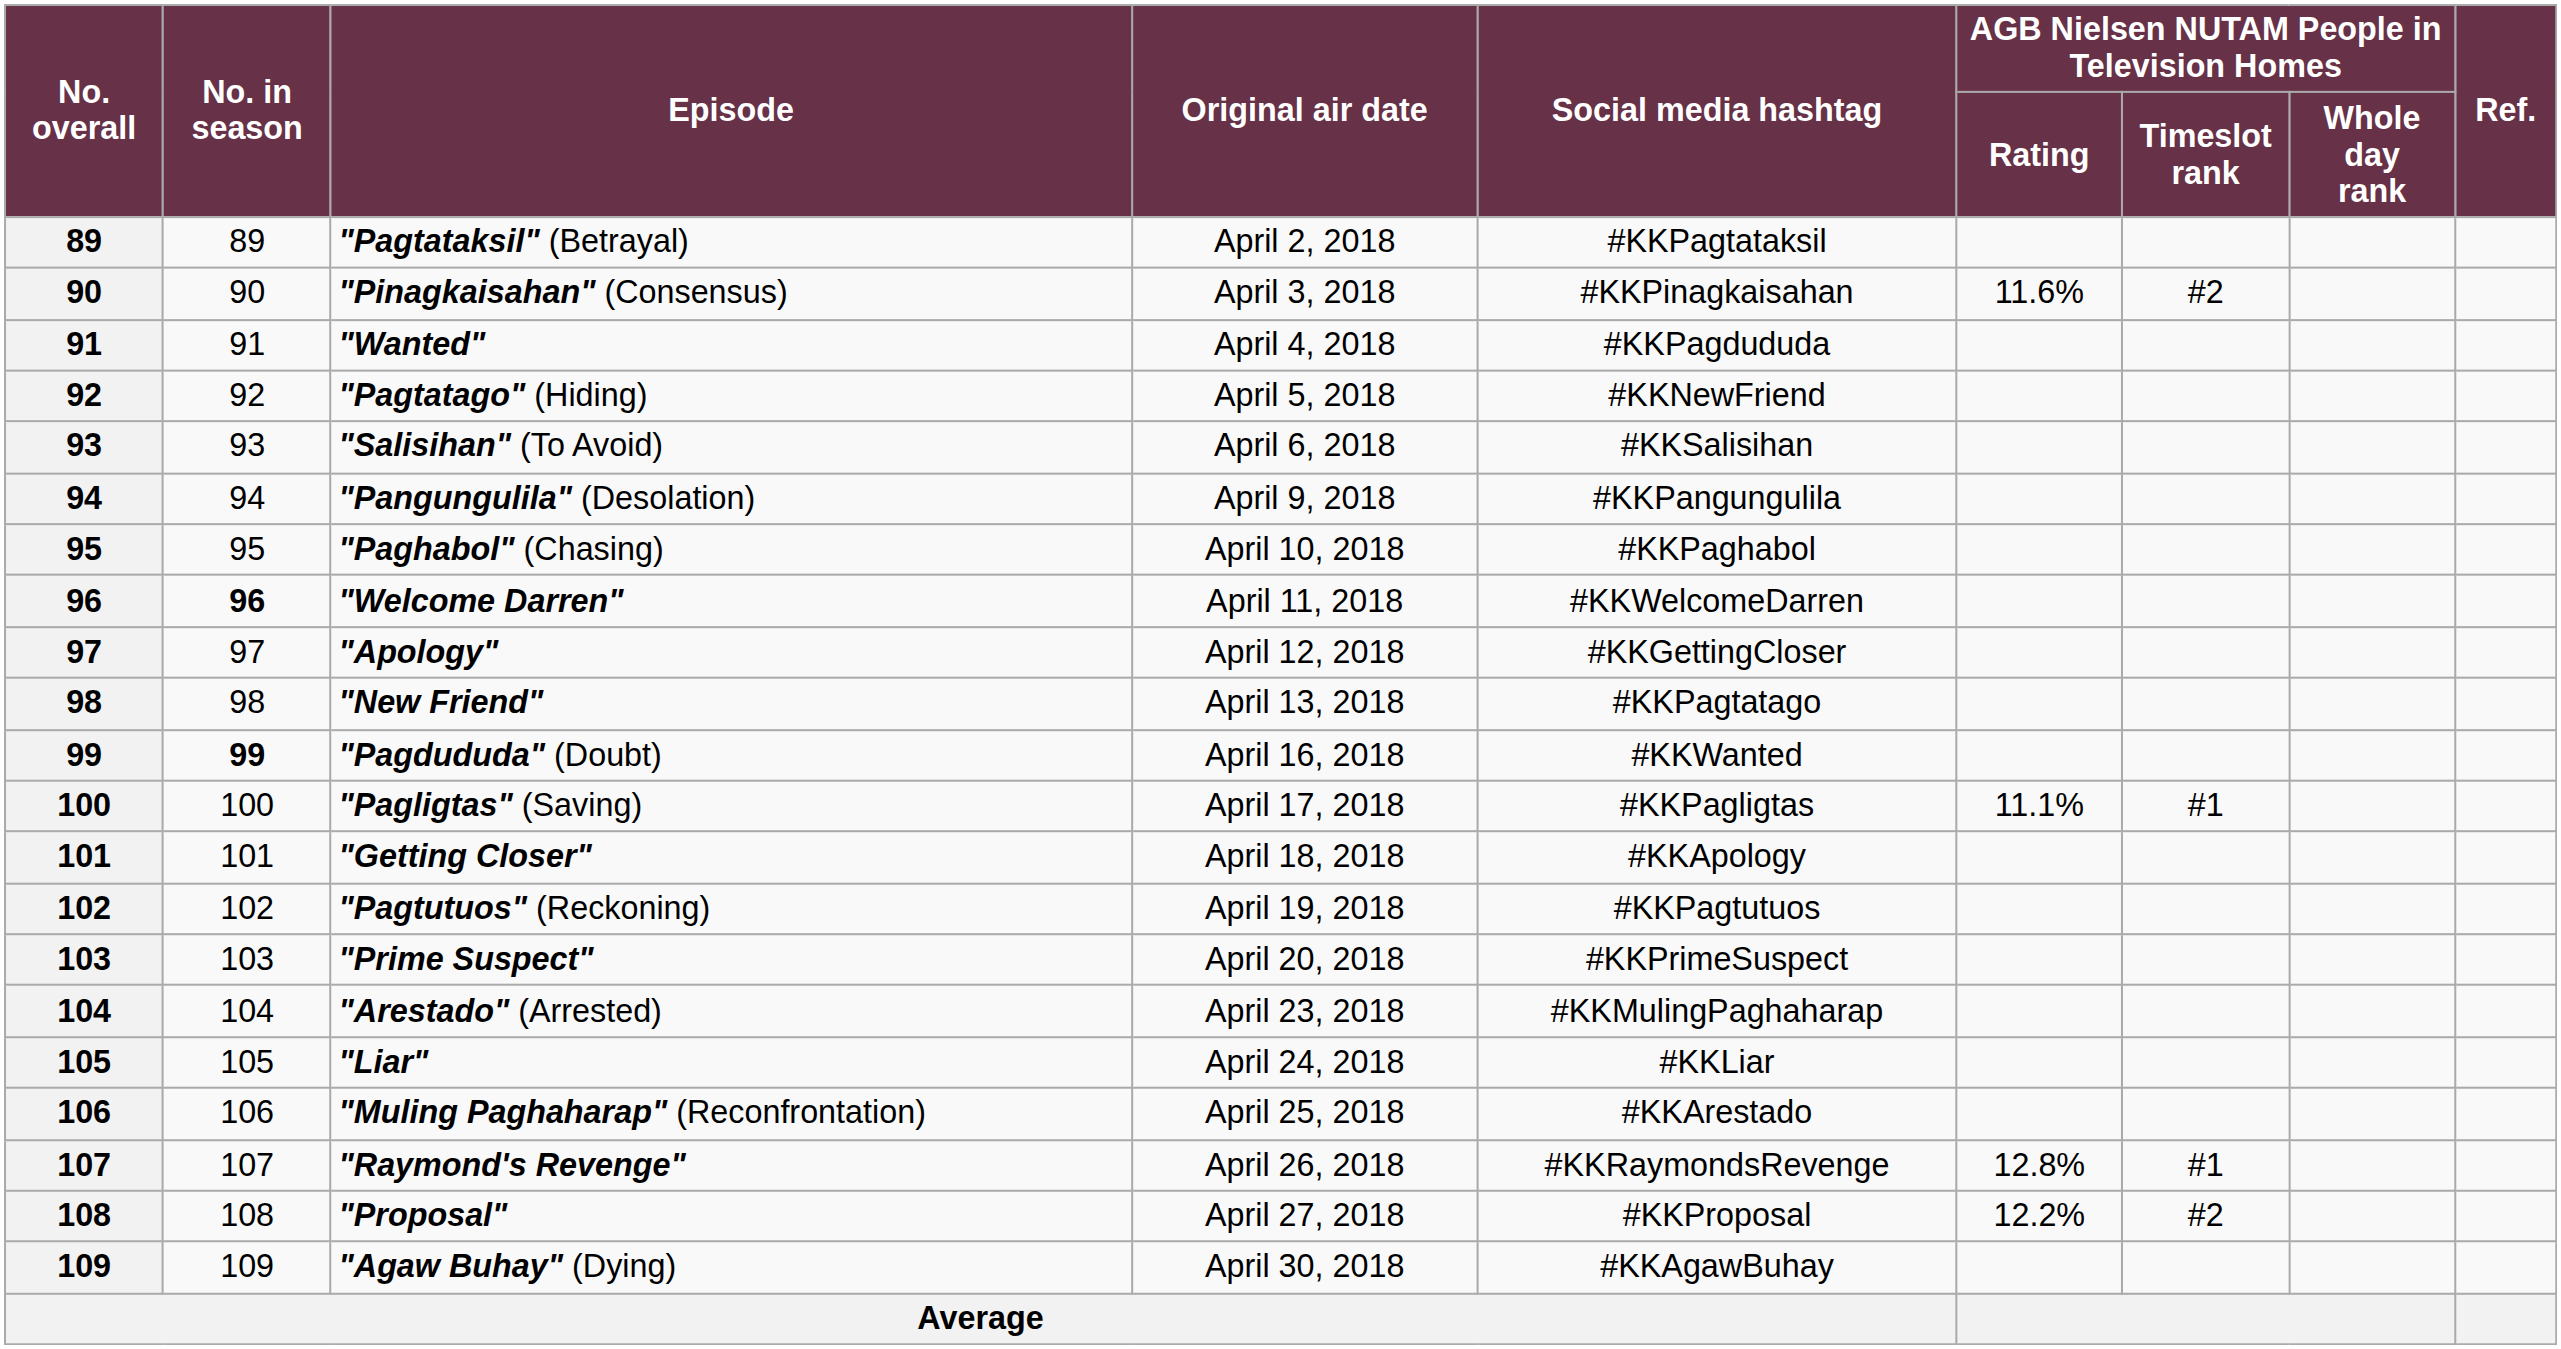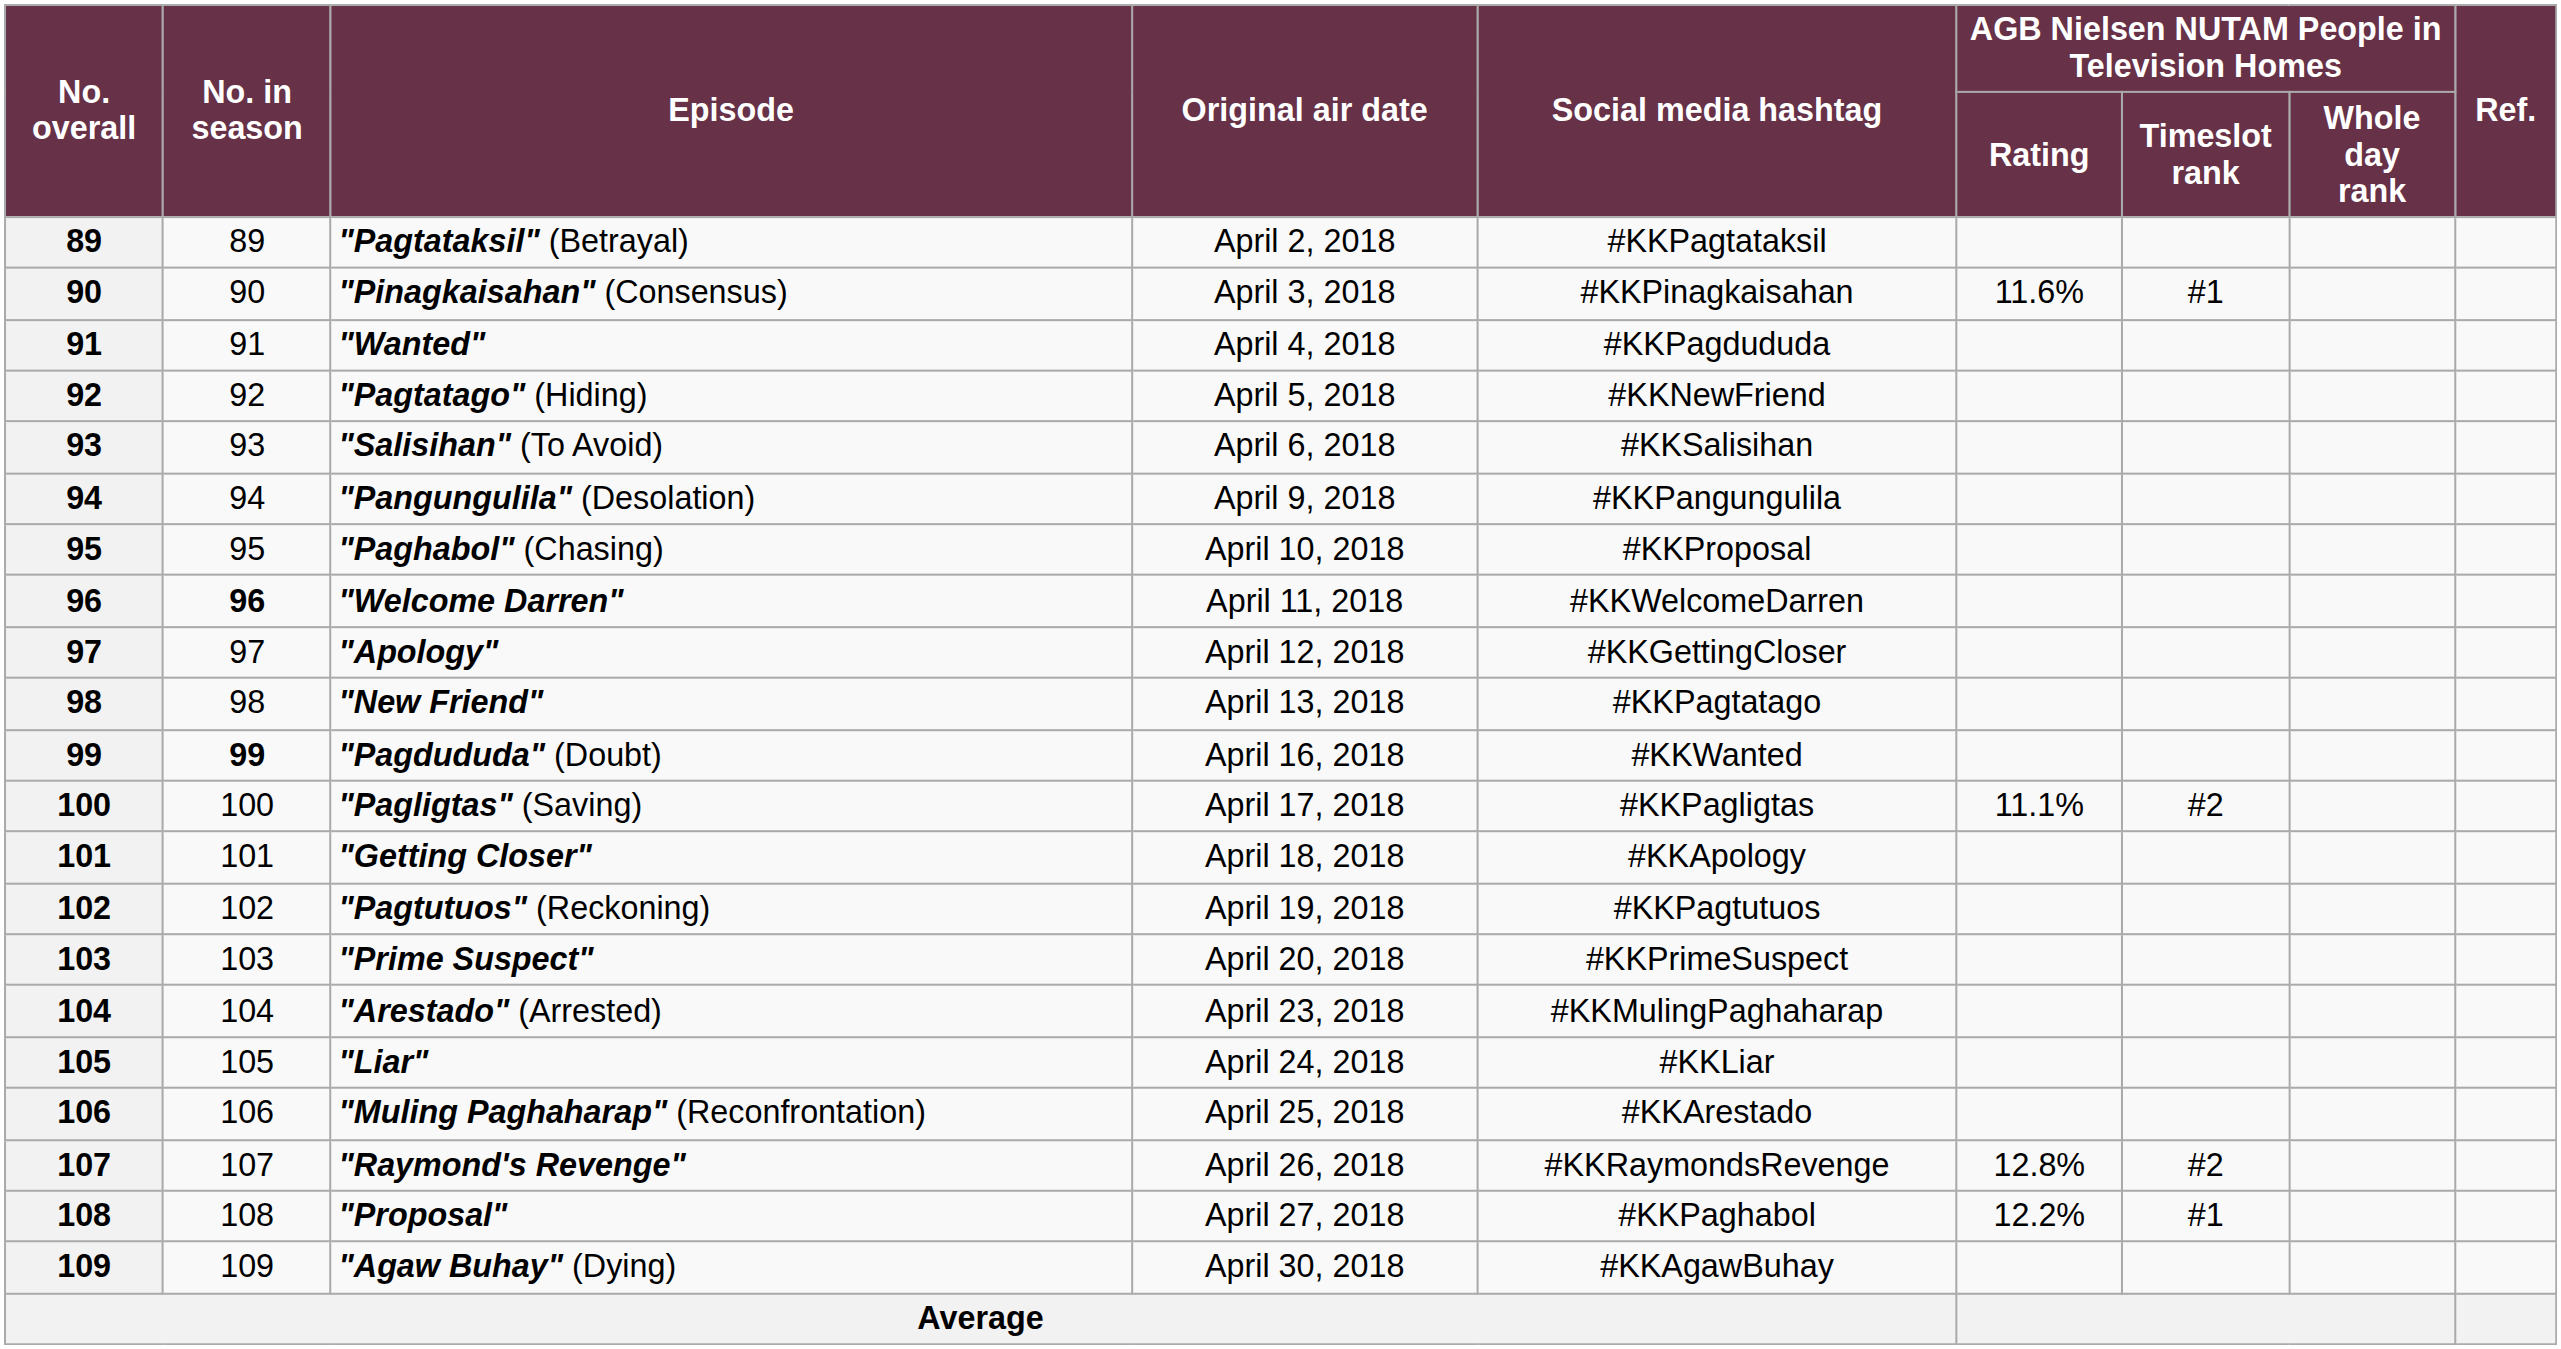(2206, 292) #2 -> (2206, 292) #1
(1717, 549) #KKPaghabol -> (1717, 549) #KKProposal
(2206, 805) #1 -> (2206, 805) #2
(2206, 1164) #1 -> (2206, 1164) #2
(1717, 1215) #KKProposal -> (1717, 1215) #KKPaghabol
(2206, 1215) #2 -> (2206, 1215) #1
